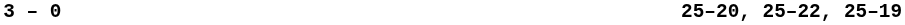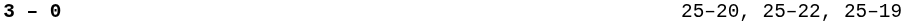(792, 12) bold -> (792, 12) normal
